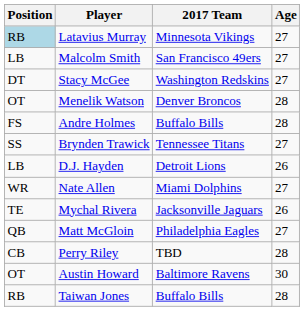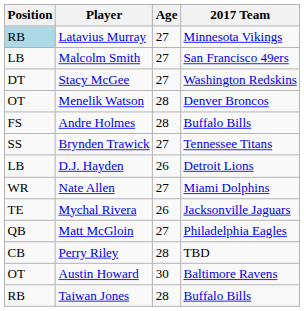columns swapped: (286, 15) <-> (212, 15)
